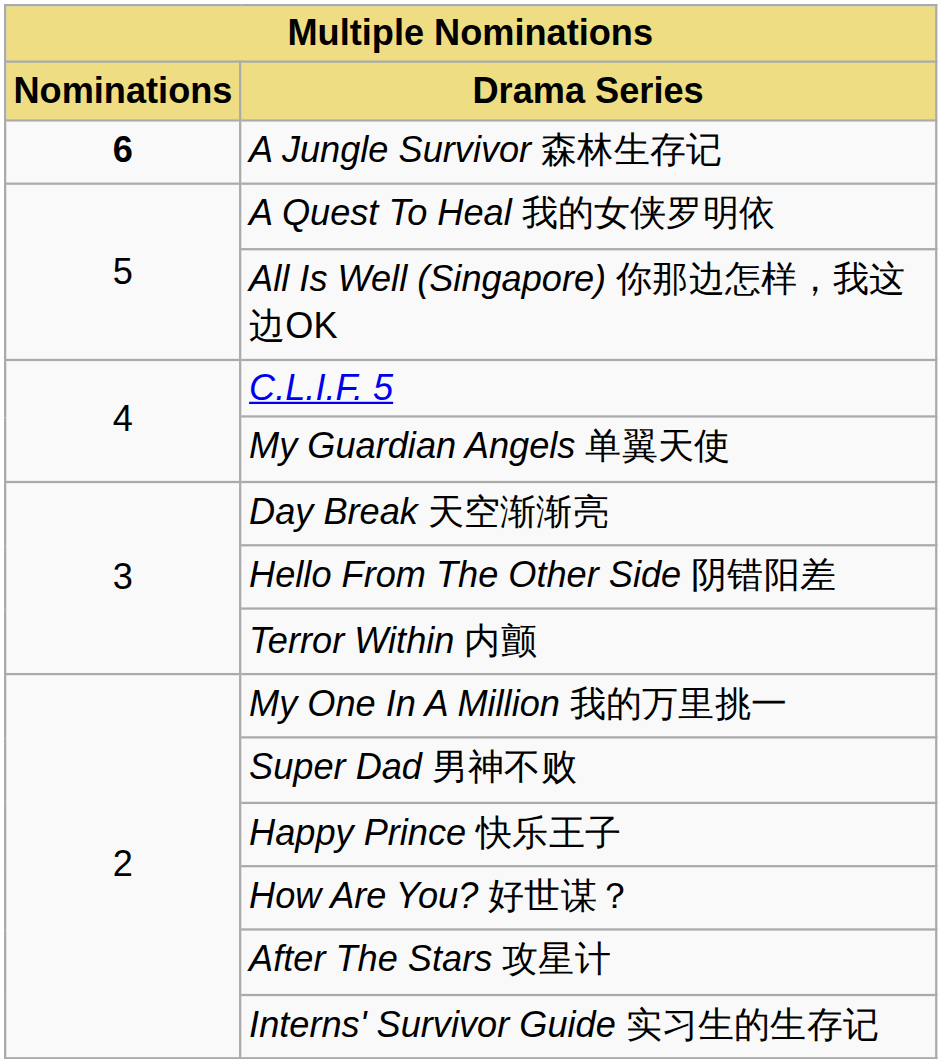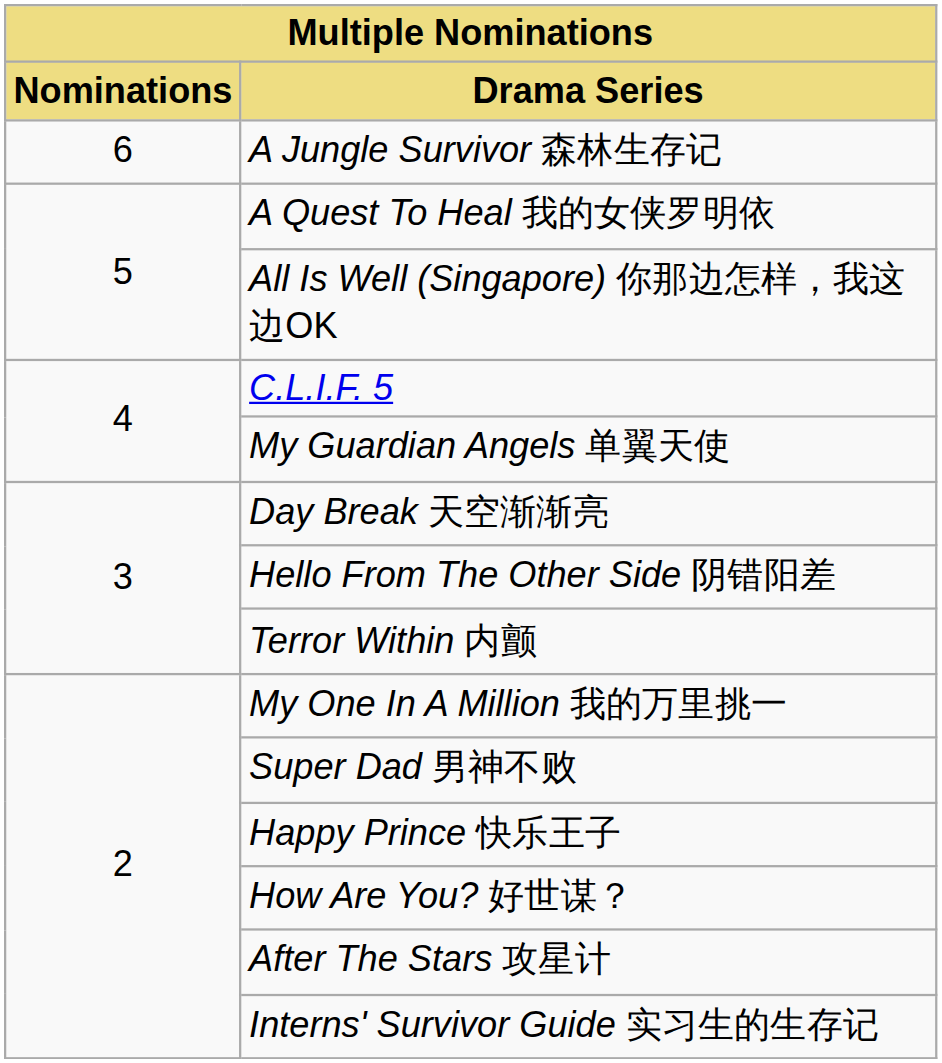(123, 151) bold -> (123, 151) normal
